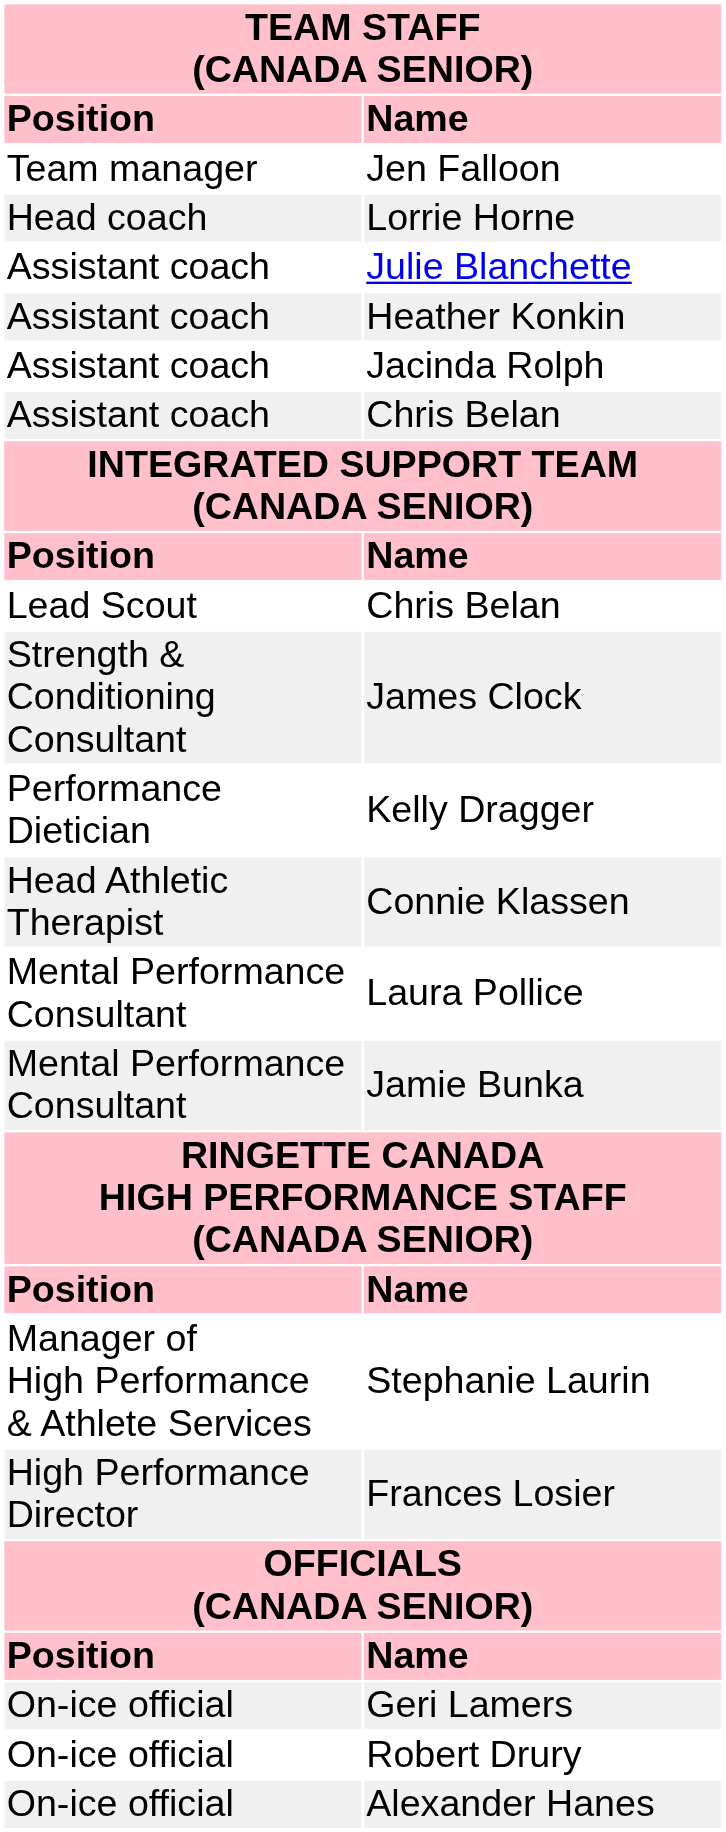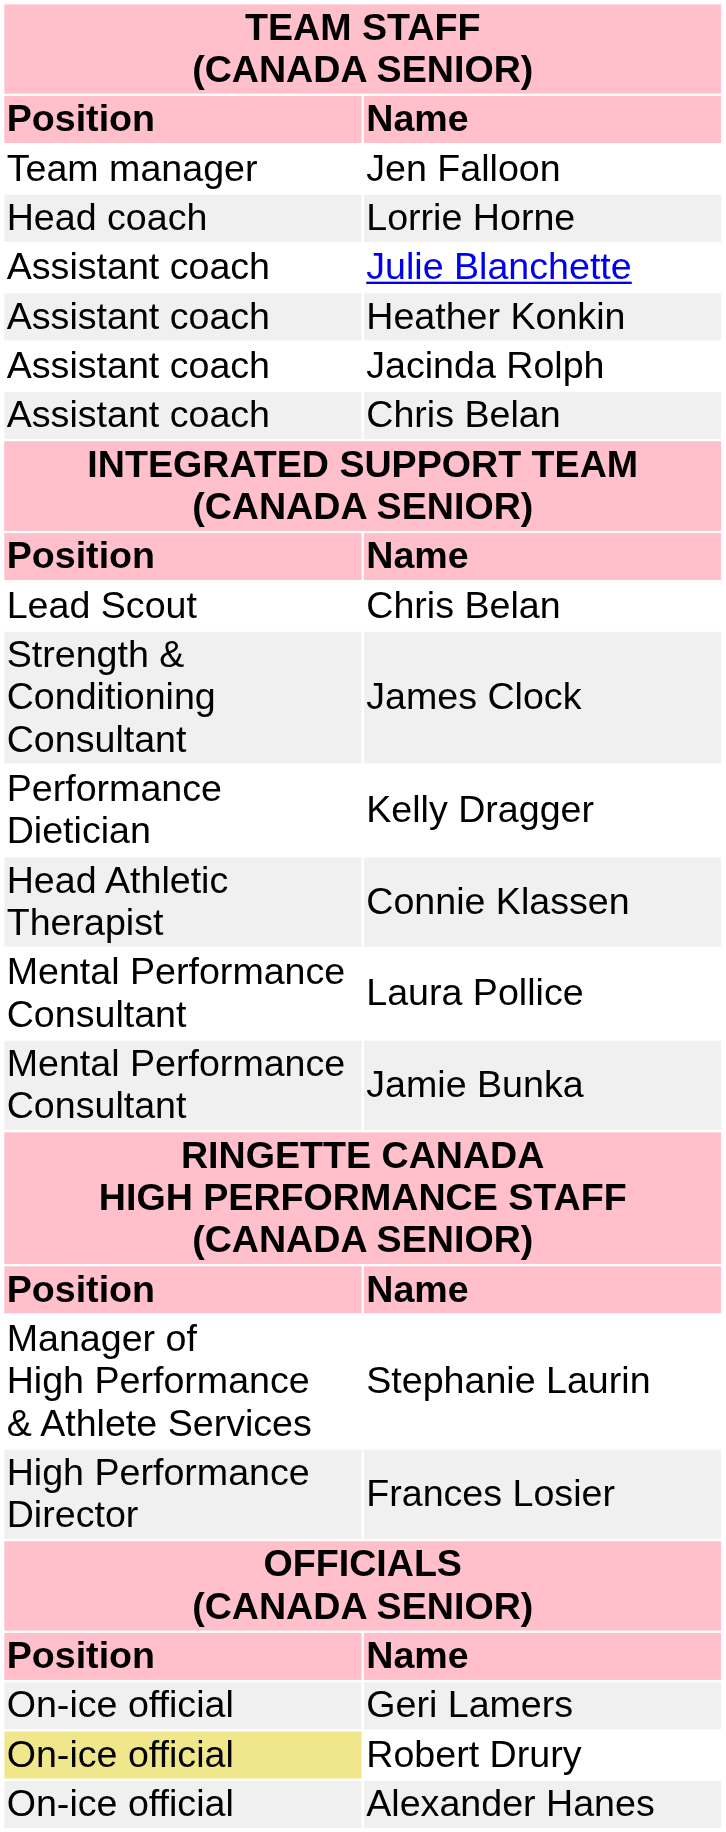(120, 1754) no background -> (120, 1754) khaki background
